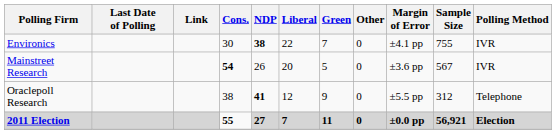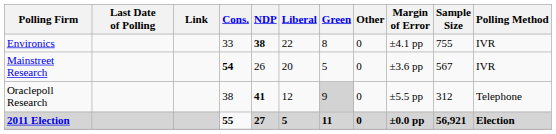(228, 43) 30 -> (228, 43) 33
(325, 43) 7 -> (325, 43) 8
(325, 96) no background -> (325, 96) lightgrey background
(285, 120) 7 -> (285, 120) 5
